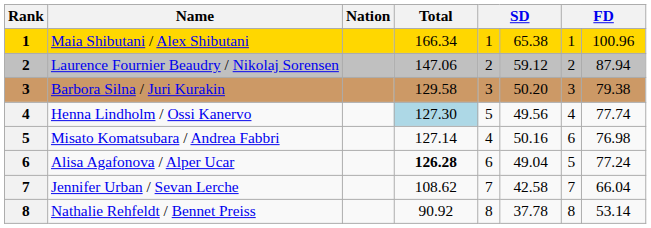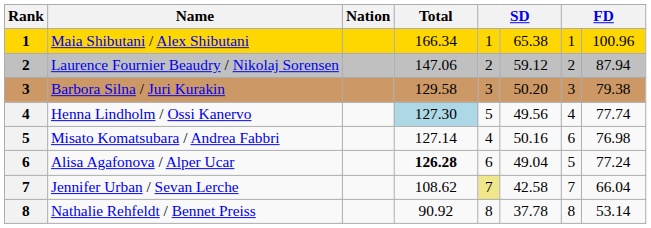(489, 187) no background -> (489, 187) khaki background
